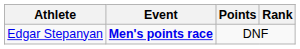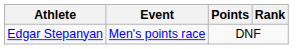(161, 34) bold -> (157, 34) normal
